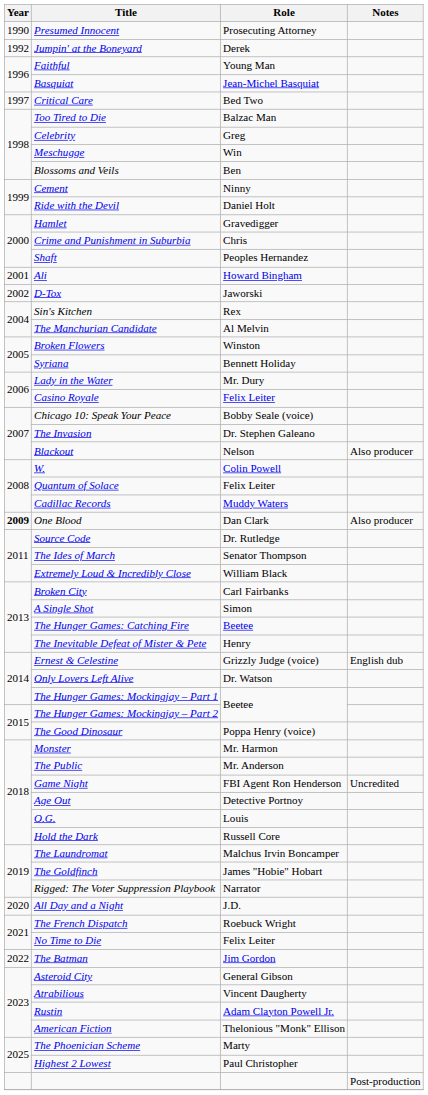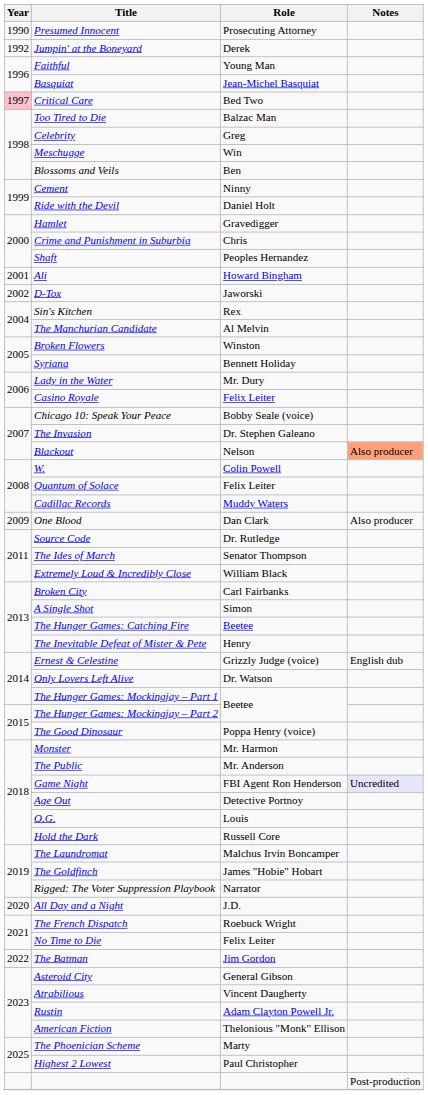(18, 100) no background -> (18, 100) pink background
(382, 450) no background -> (382, 450) lightsalmon background
(18, 521) bold -> (18, 521) normal
(375, 783) no background -> (375, 783) lavender background
